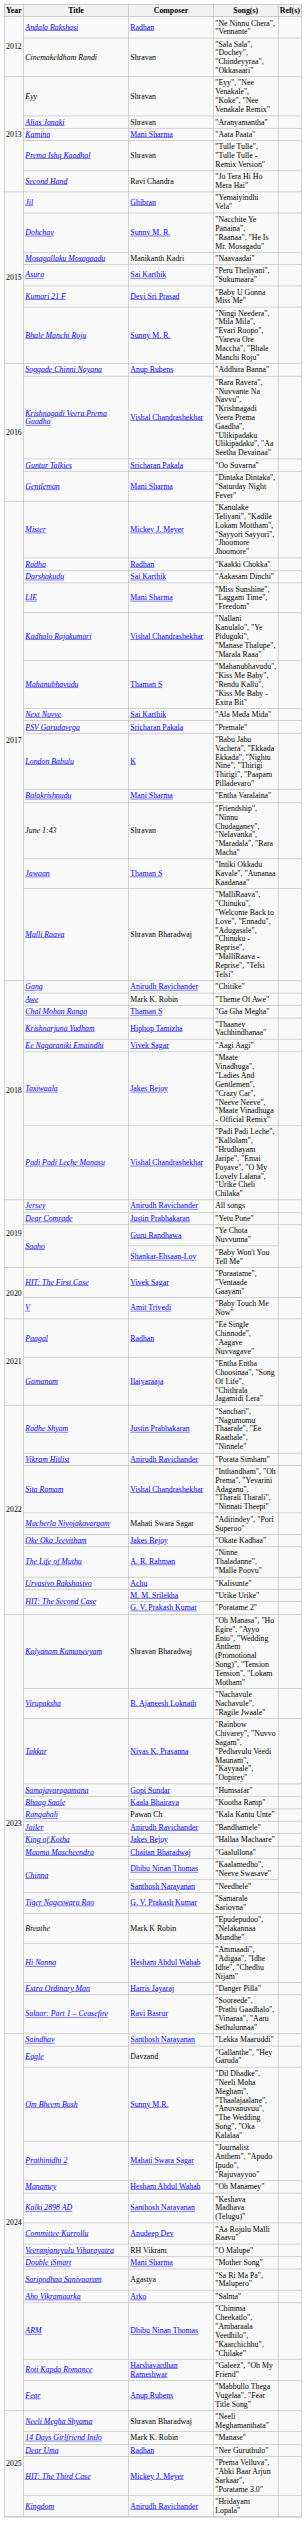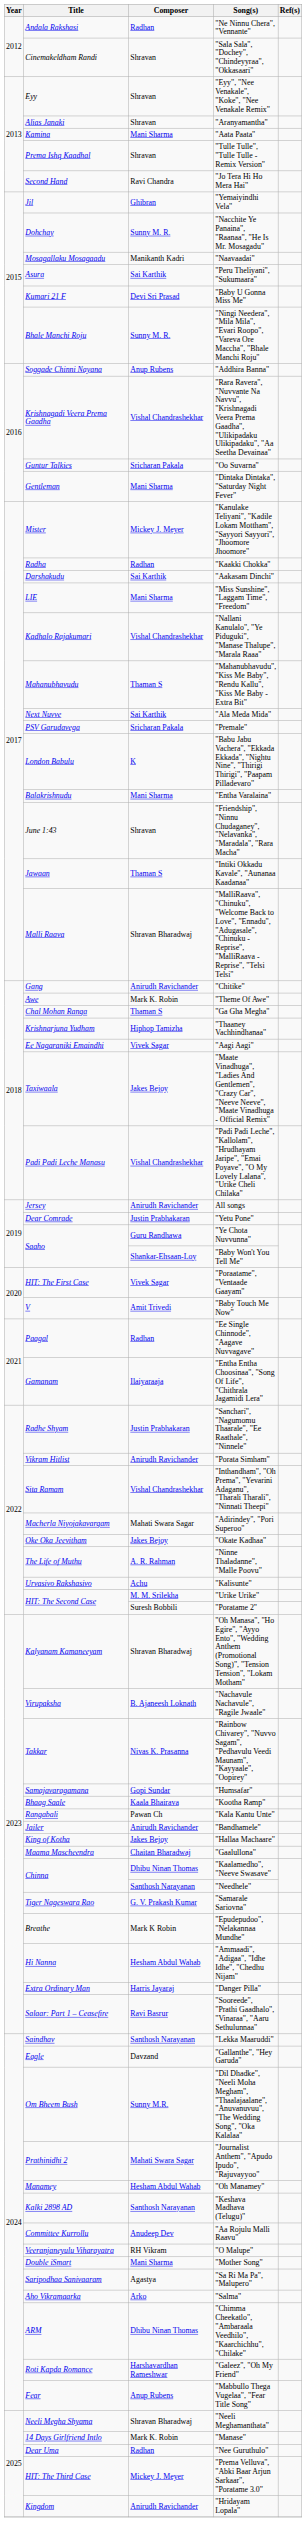(164, 1608) G. V. Prakash Kumar -> (154, 1608) Suresh Bobbili
